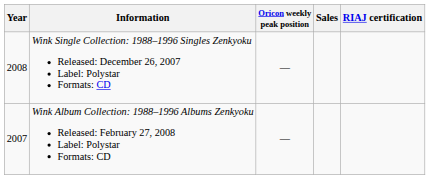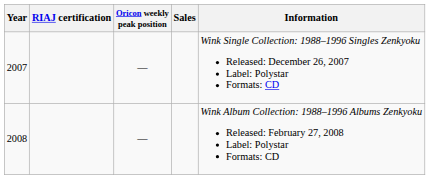columns swapped: (143, 18) <-> (382, 18)
(17, 67) 2008 -> (17, 67) 2007
(17, 139) 2007 -> (17, 139) 2008
